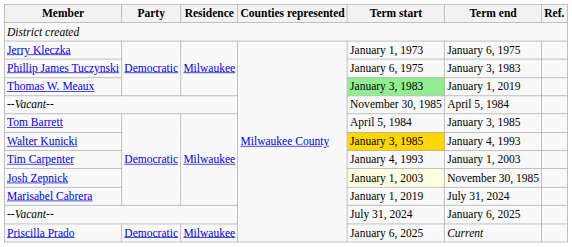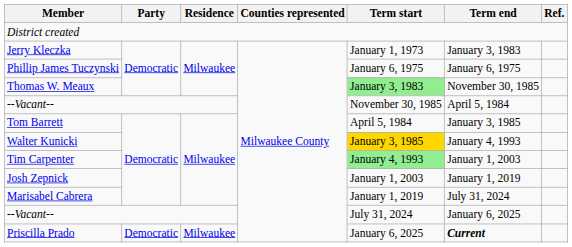(484, 50) January 6, 1975 -> (484, 50) January 3, 1983
(484, 68) January 3, 1983 -> (484, 68) January 6, 1975
(484, 86) January 1, 2019 -> (493, 86) November 30, 1985
(387, 159) no background -> (387, 159) lightgreen background
(387, 178) lightyellow background -> (387, 178) no background
(493, 178) November 30, 1985 -> (484, 178) January 1, 2019
(465, 232) normal -> (466, 232) bold
